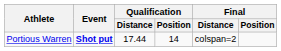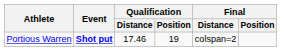(135, 40) 17.44 -> (135, 40) 17.46
(174, 40) 14 -> (174, 40) 19
